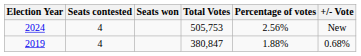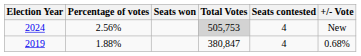columns swapped: (100, 12) <-> (275, 12)
(207, 28) no background -> (224, 28) lightgrey background
